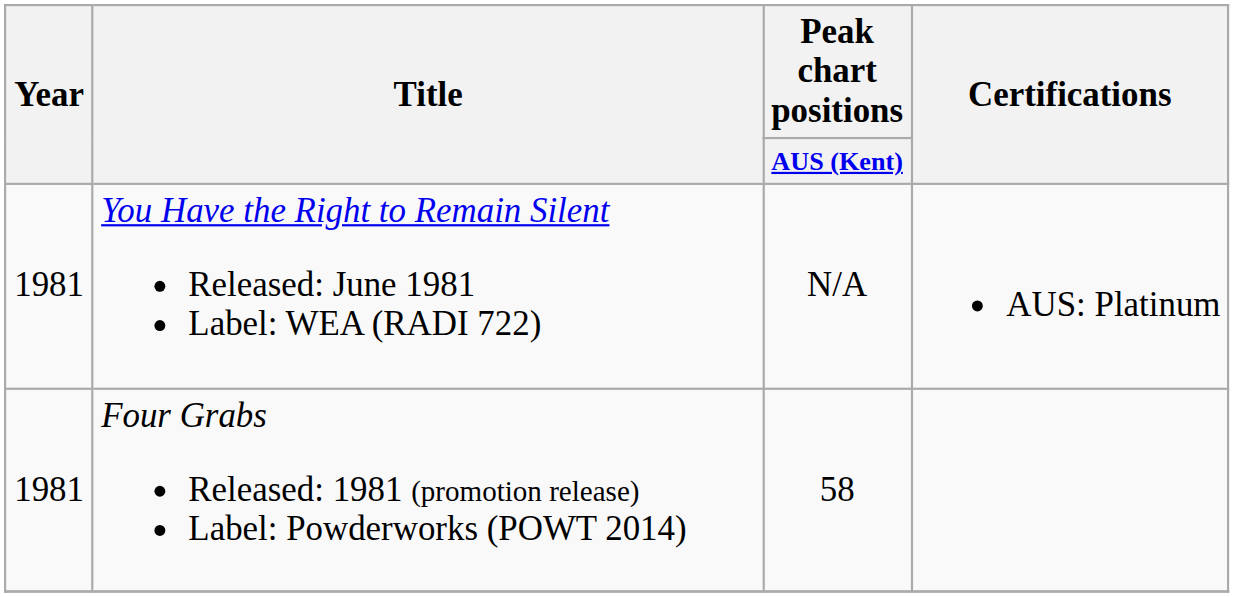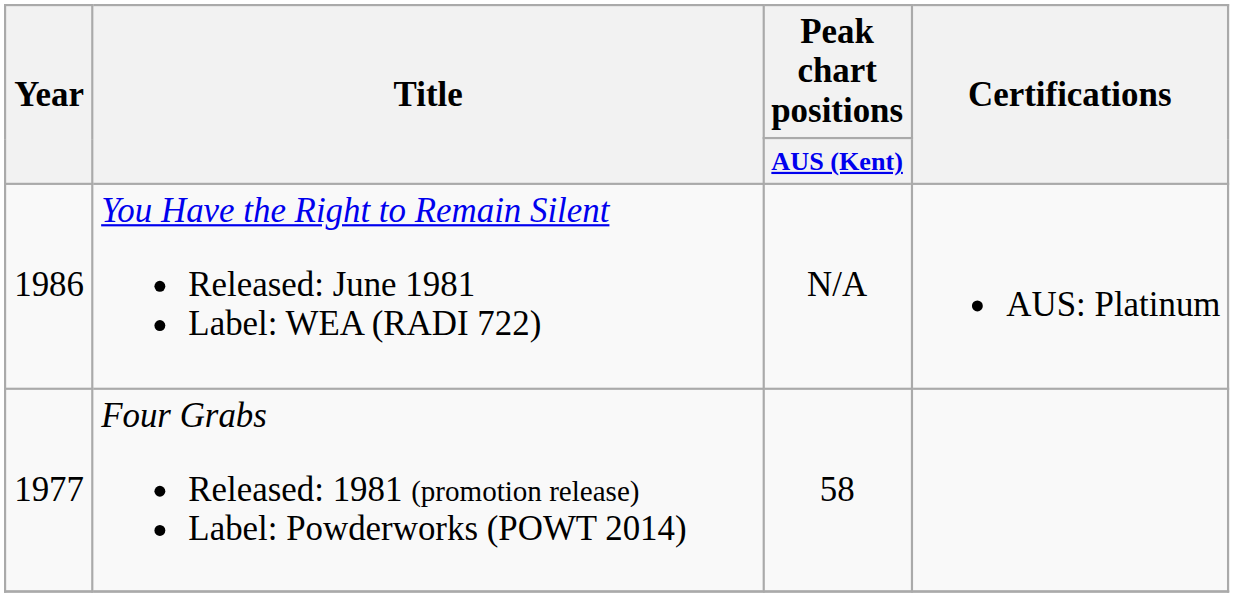(49, 285) 1981 -> (49, 285) 1986
(49, 488) 1981 -> (49, 488) 1977
